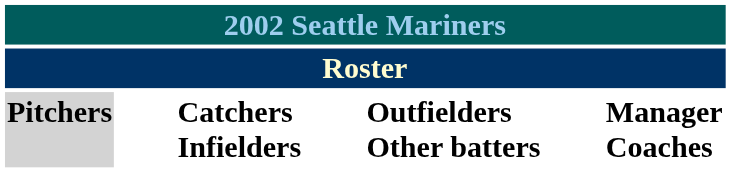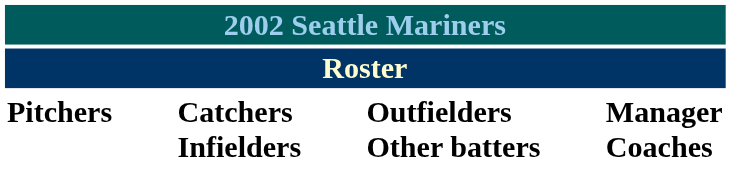(60, 111) lightgrey background -> (60, 111) no background
